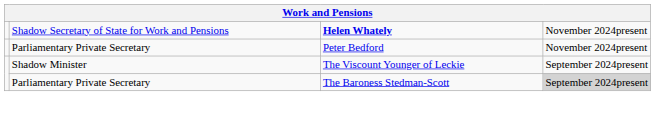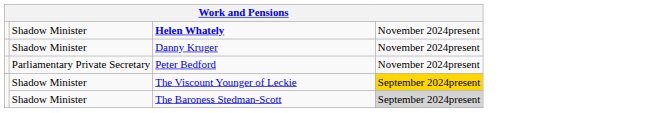(120, 30) Shadow Secretary of State for Work and Pensions -> (49, 30) Shadow Minister
+ row: (187, 47)
(597, 64) no background -> (429, 82) gold background
(81, 82) Parliamentary Private Secretary -> (49, 99) Shadow Minister
